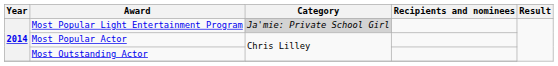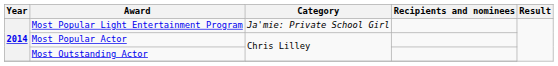(318, 26) lightgrey background -> (318, 26) no background
